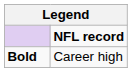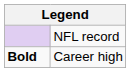(89, 36) bold -> (86, 36) normal
